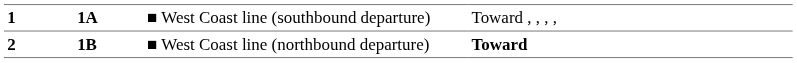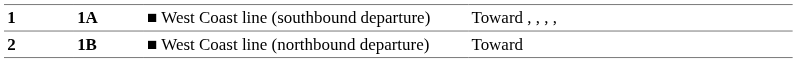(499, 44) bold -> (497, 44) normal
